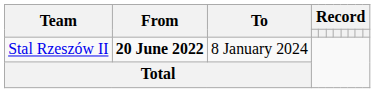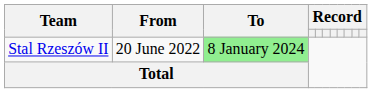(160, 49) bold -> (158, 49) normal
(259, 49) no background -> (256, 49) lightgreen background
